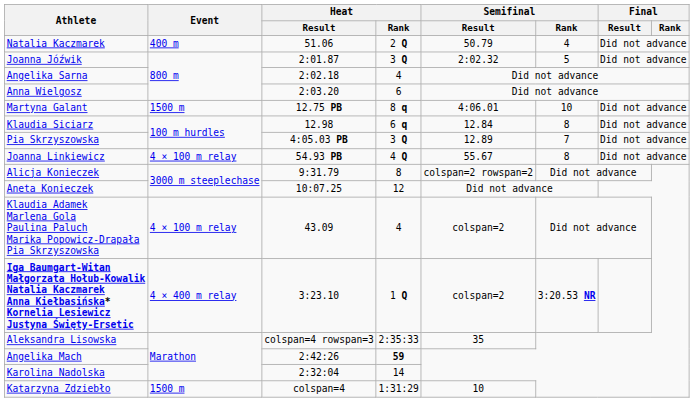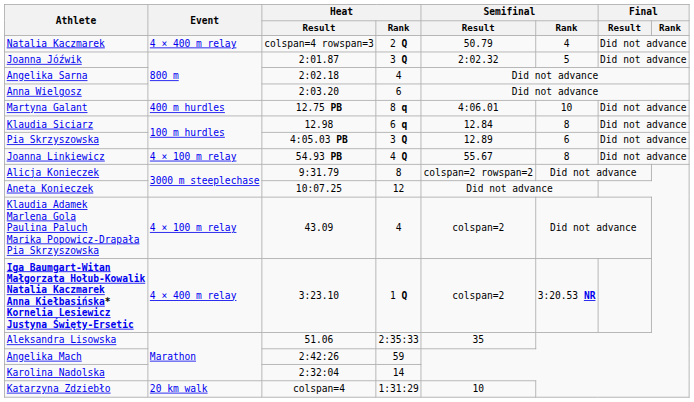(164, 43) 400 m -> (193, 43) 4 × 400 m relay
(319, 43) 51.06 -> (319, 43) colspan=4 rowspan=3
(167, 108) 1500 m -> (187, 108) 400 m hurdles
(567, 140) 7 -> (567, 140) 6
(319, 340) colspan=4 rowspan=3 -> (319, 340) 51.06
(399, 356) bold -> (399, 356) normal
(167, 388) 1500 m -> (179, 388) 20 km walk
